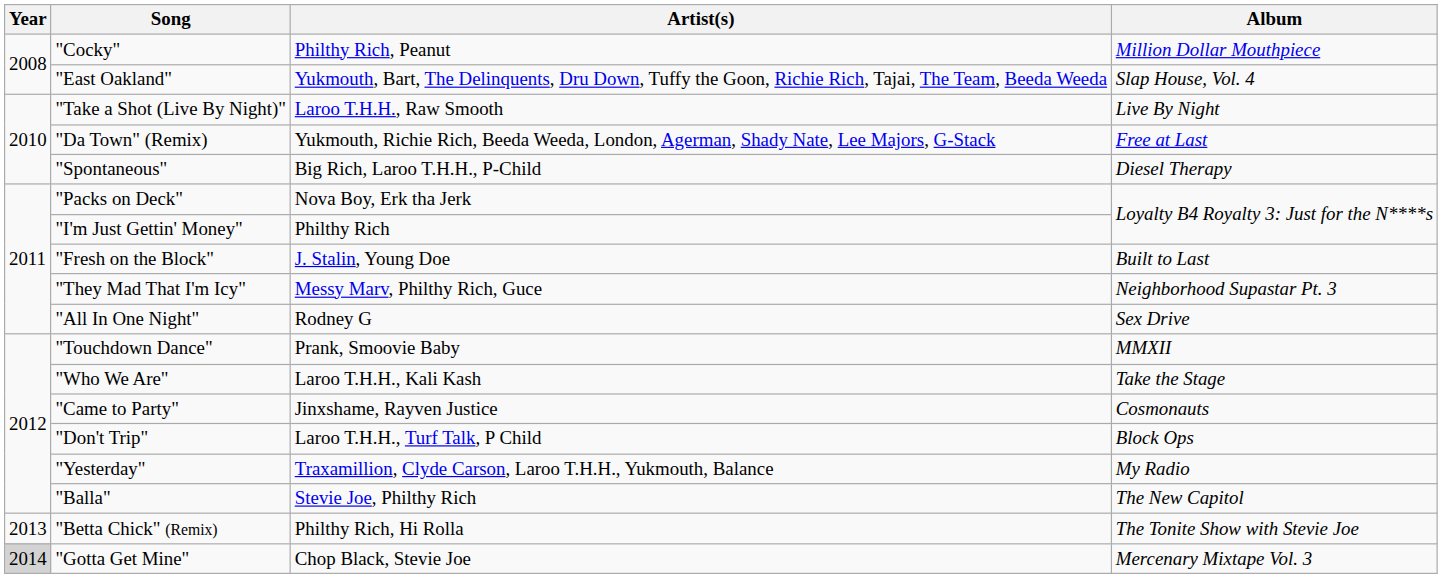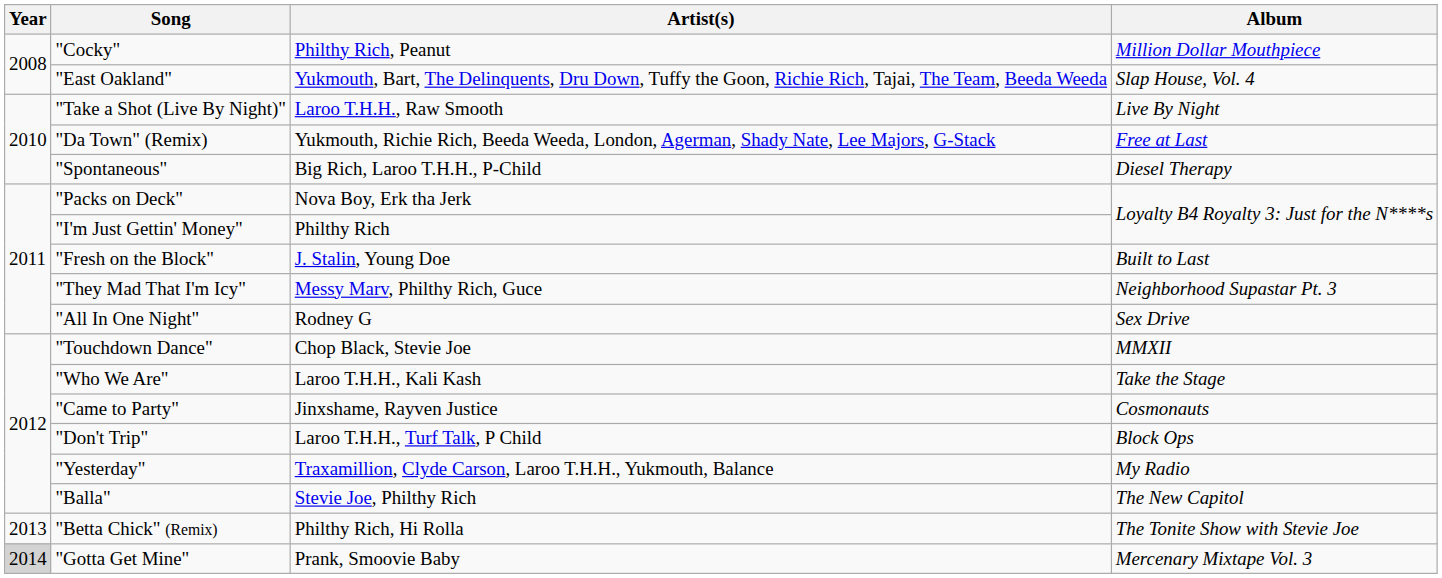(377, 348) Prank, Smoovie Baby -> (383, 348) Chop Black, Stevie Joe
(383, 558) Chop Black, Stevie Joe -> (377, 558) Prank, Smoovie Baby
